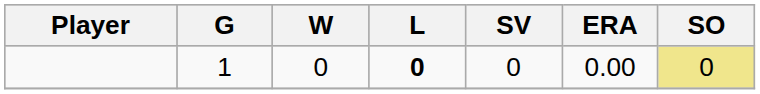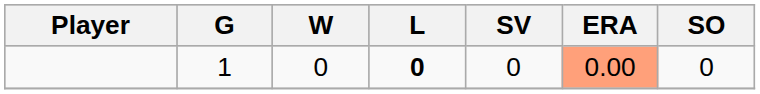(610, 66) no background -> (610, 66) lightsalmon background
(707, 66) khaki background -> (707, 66) no background
